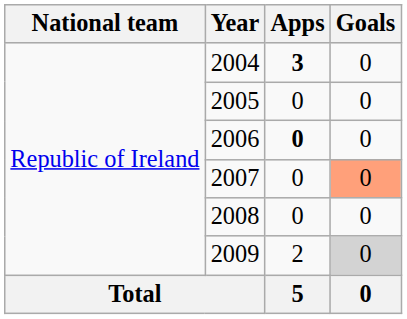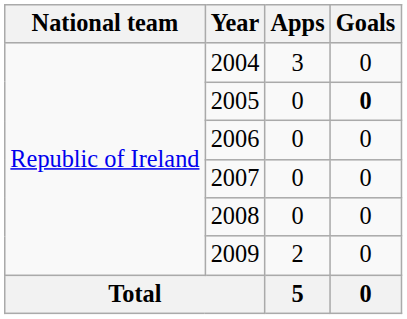(298, 62) bold -> (298, 62) normal
(366, 100) normal -> (366, 100) bold
(298, 139) bold -> (298, 139) normal
(366, 178) lightsalmon background -> (366, 178) no background
(366, 255) lightgrey background -> (366, 255) no background
